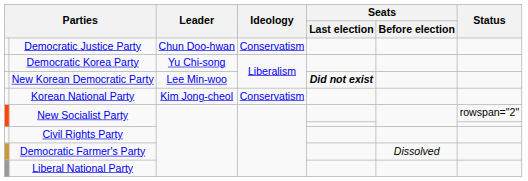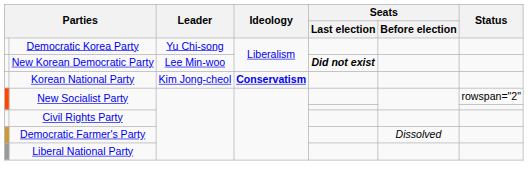- row: (83, 46)
(272, 96) normal -> (271, 79) bold
